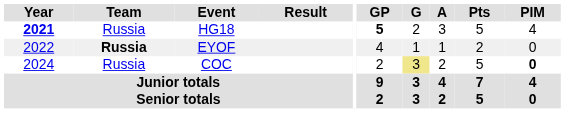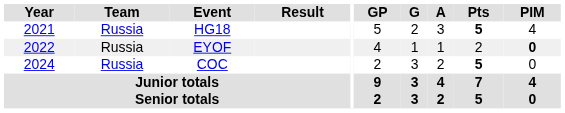(39, 30) bold -> (39, 30) normal
(380, 30) bold -> (377, 30) normal
(480, 30) normal -> (479, 30) bold
(124, 47) bold -> (122, 47) normal
(533, 47) normal -> (532, 47) bold
(416, 64) khaki background -> (415, 64) no background
(480, 64) normal -> (479, 64) bold
(533, 64) bold -> (532, 64) normal
